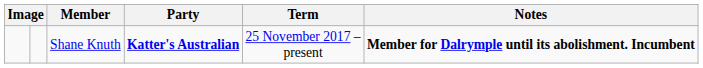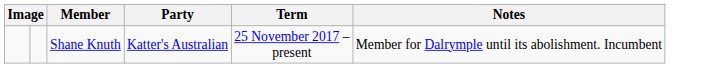(183, 44) bold -> (178, 44) normal
(531, 44) bold -> (509, 44) normal
